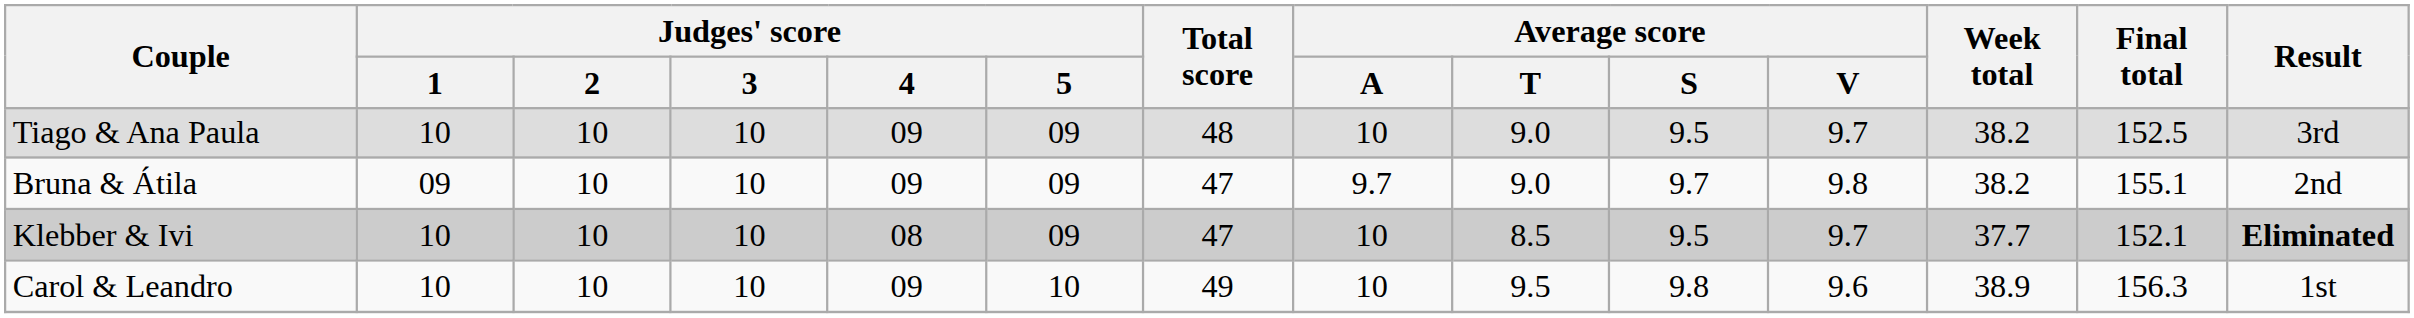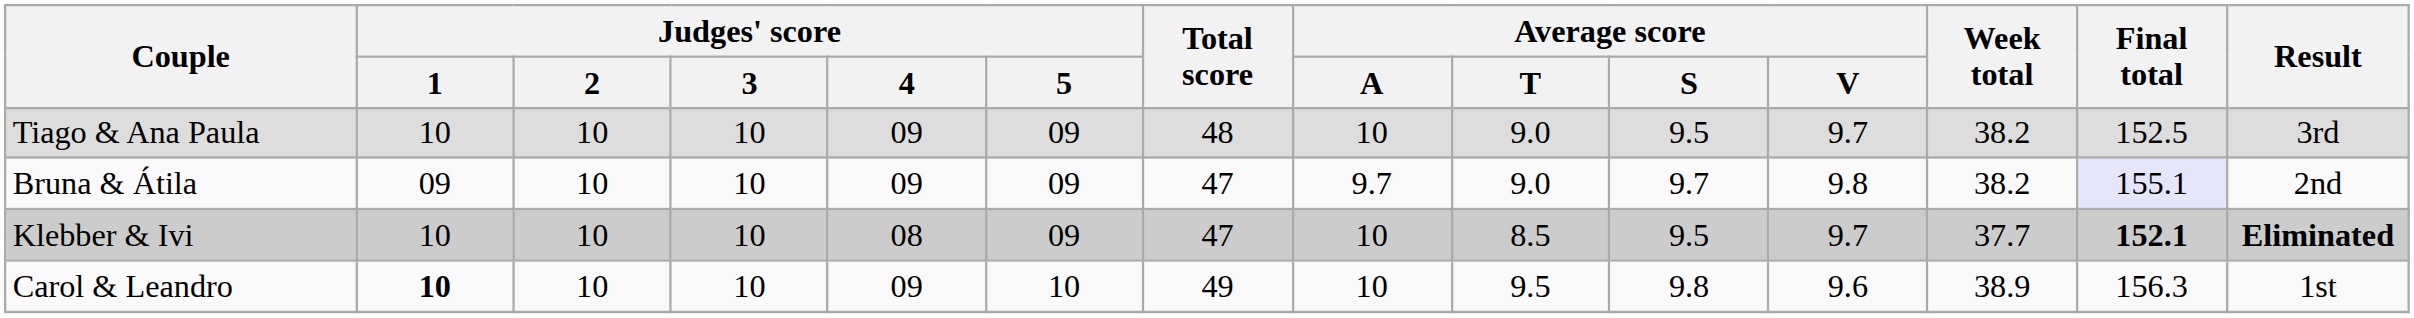(2152, 184) no background -> (2152, 184) lavender background
(2152, 235) normal -> (2152, 235) bold
(435, 286) normal -> (435, 286) bold
